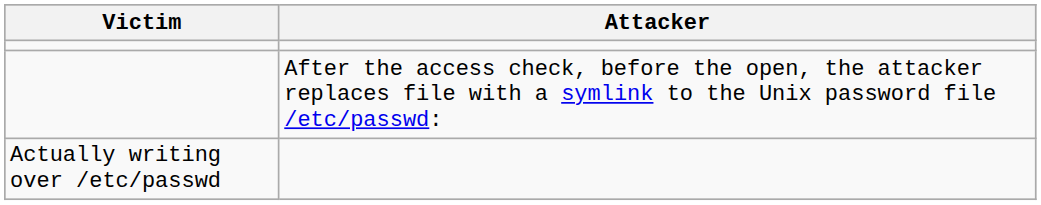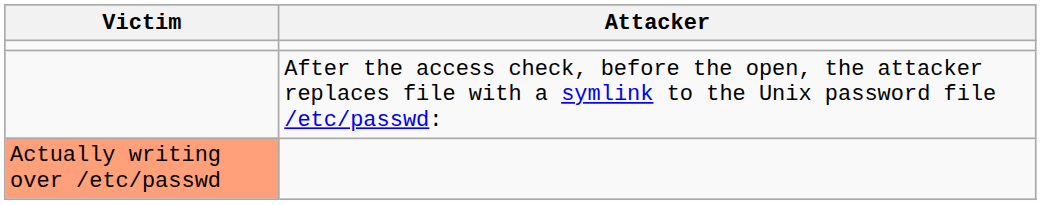(116, 168) no background -> (116, 168) lightsalmon background
